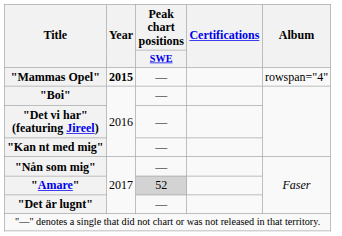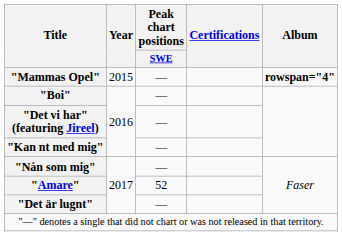(121, 76) bold -> (121, 76) normal
(297, 76) normal -> (300, 76) bold
(161, 185) lightgrey background -> (161, 185) no background
